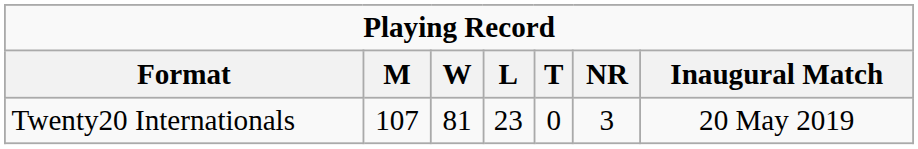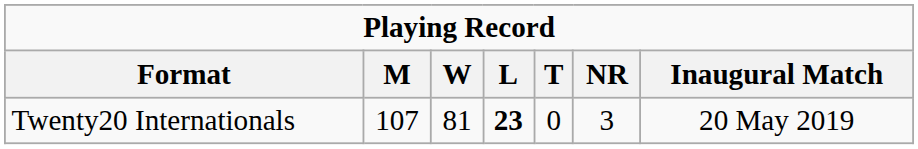(508, 119) normal -> (508, 119) bold
